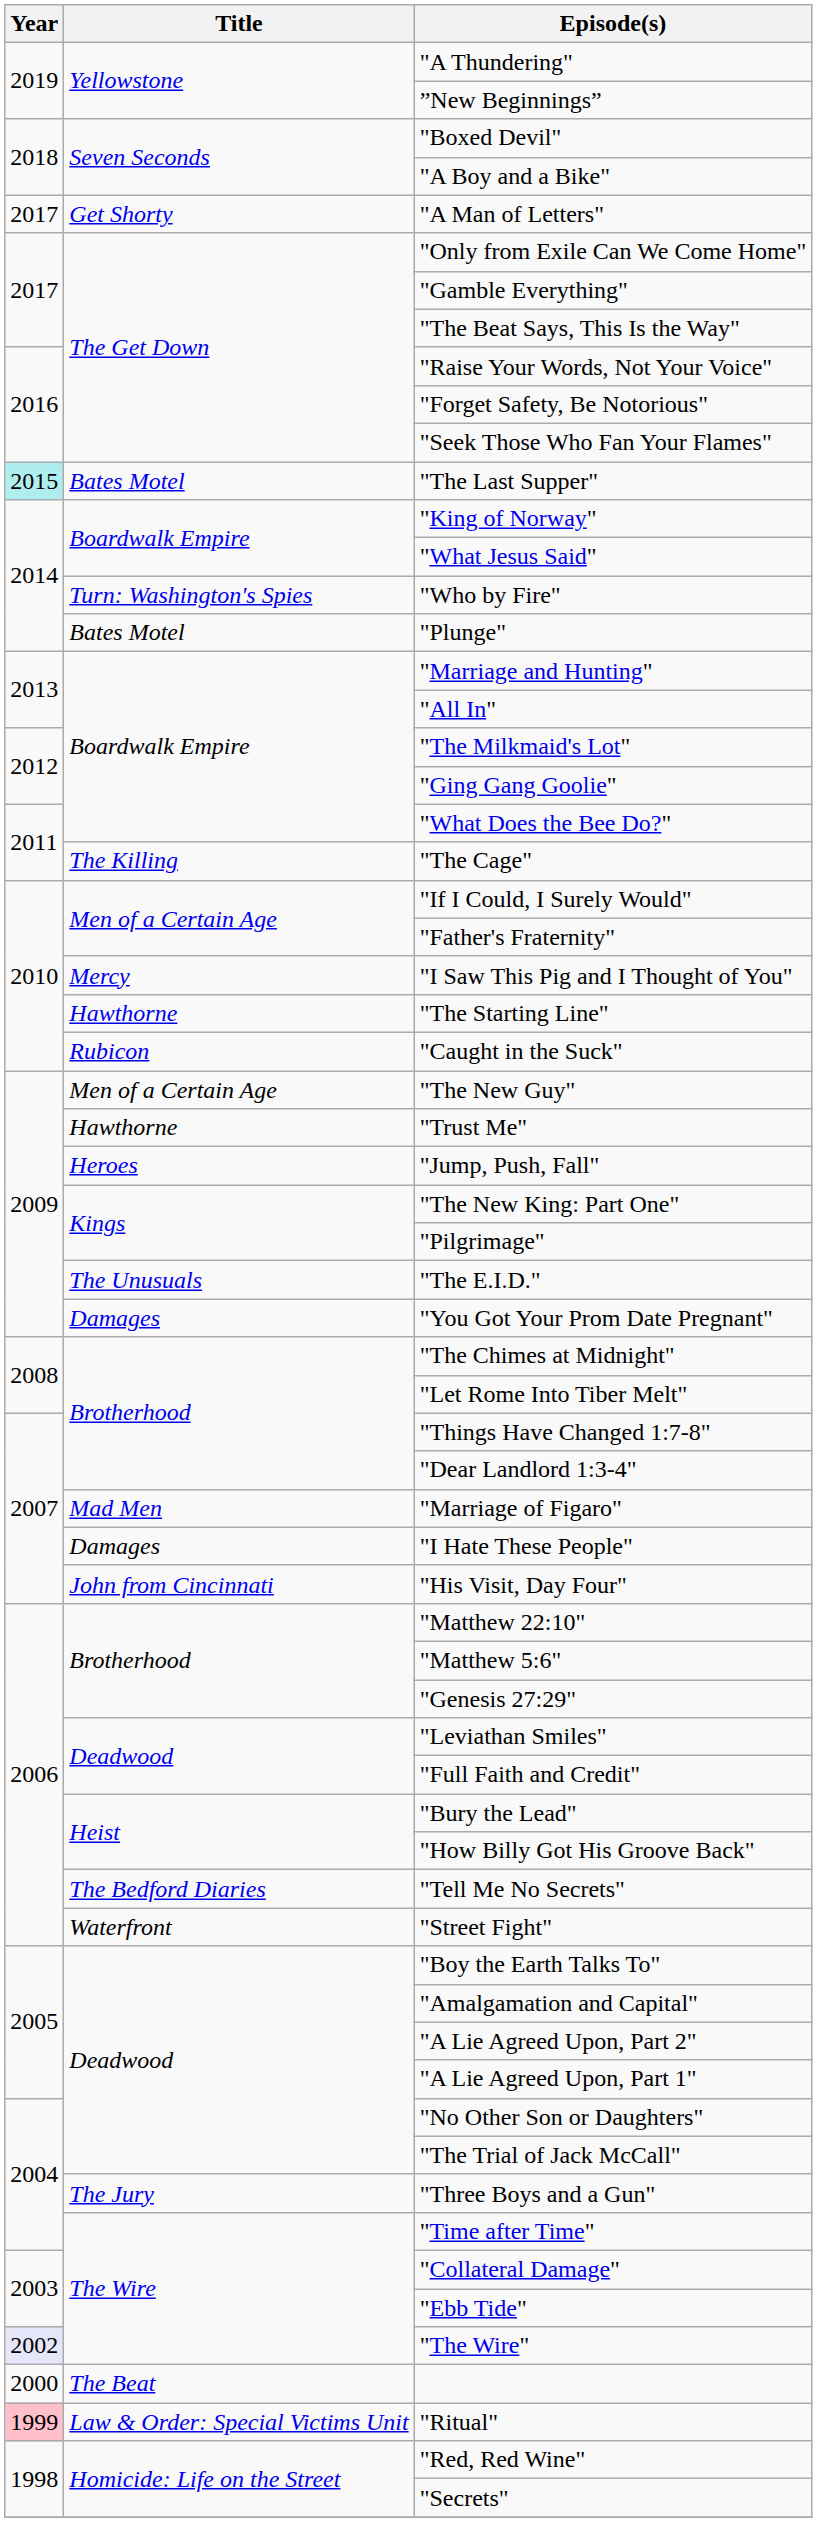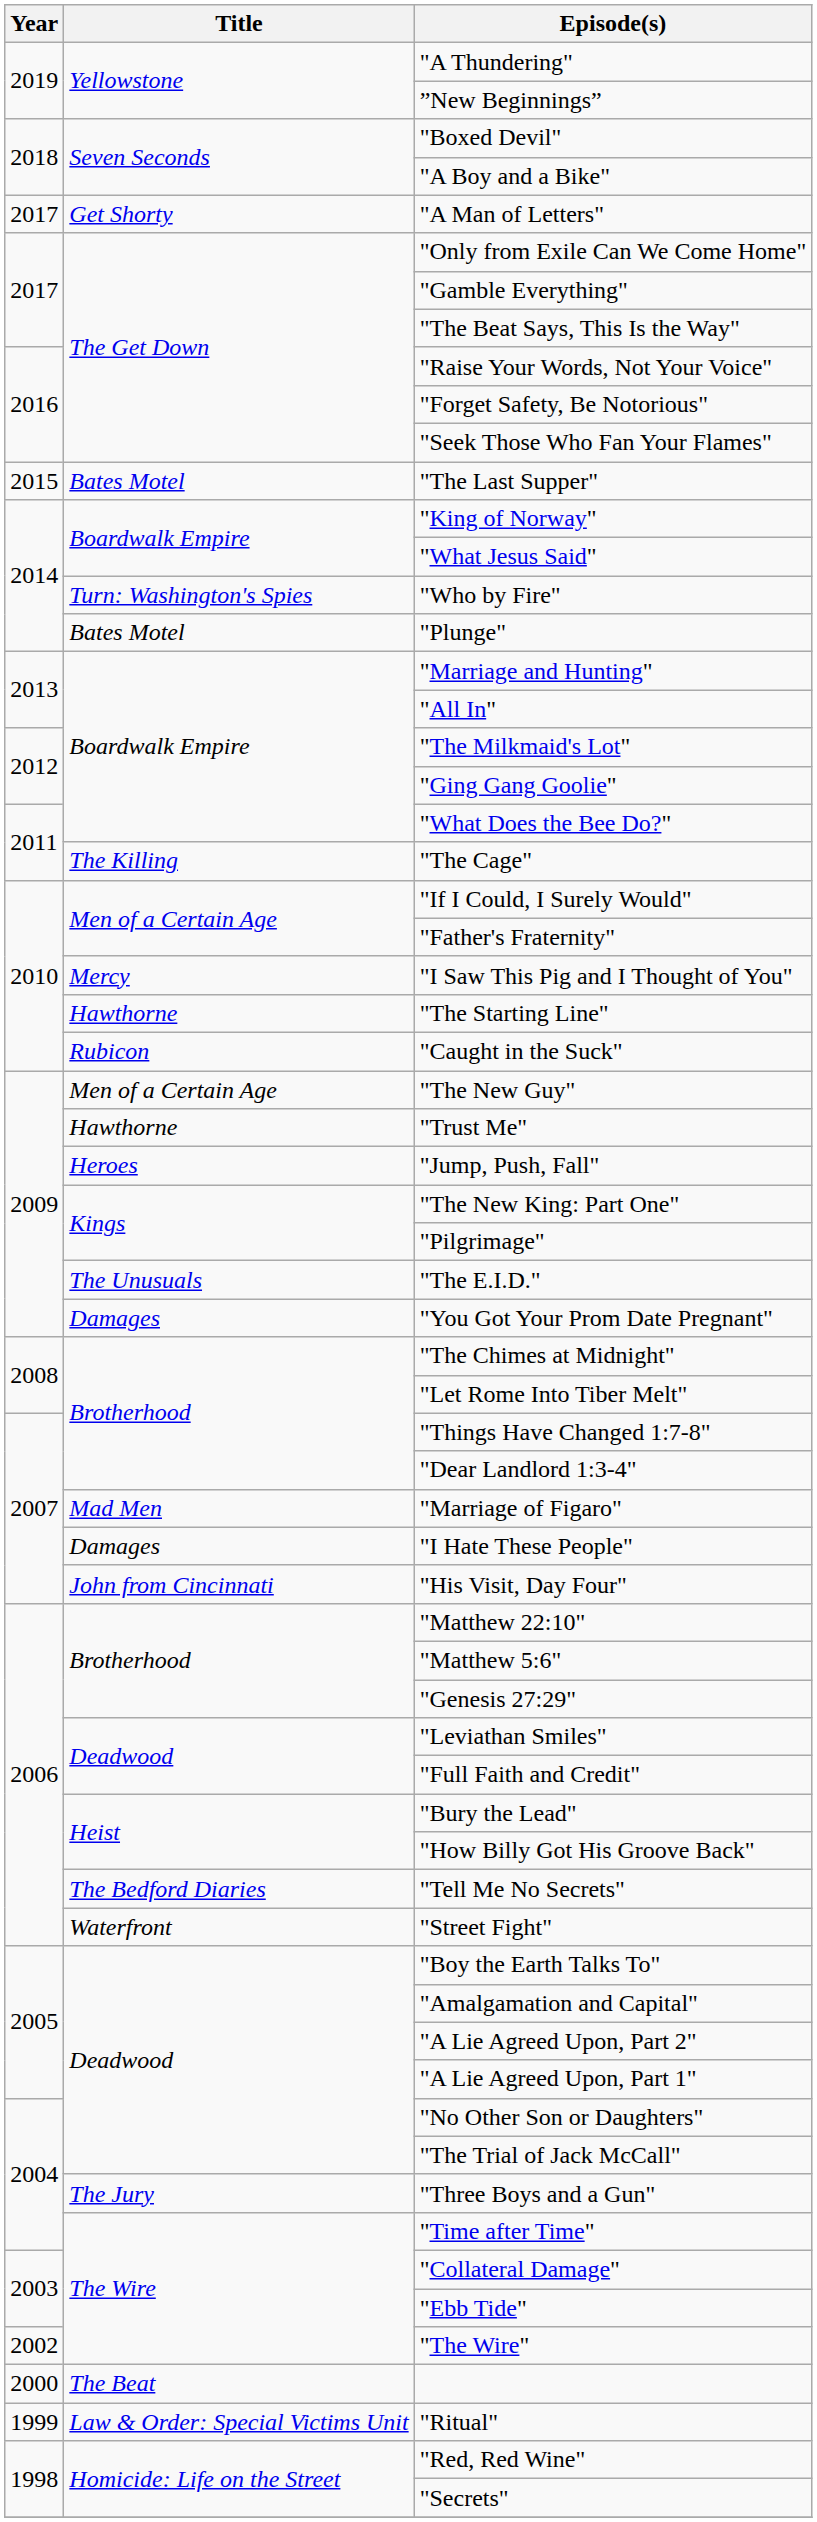(34, 480) paleturquoise background -> (34, 480) no background
(34, 2345) lavender background -> (34, 2345) no background
(34, 2421) pink background -> (34, 2421) no background
